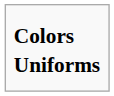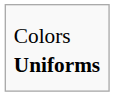(44, 36) bold -> (42, 36) normal
